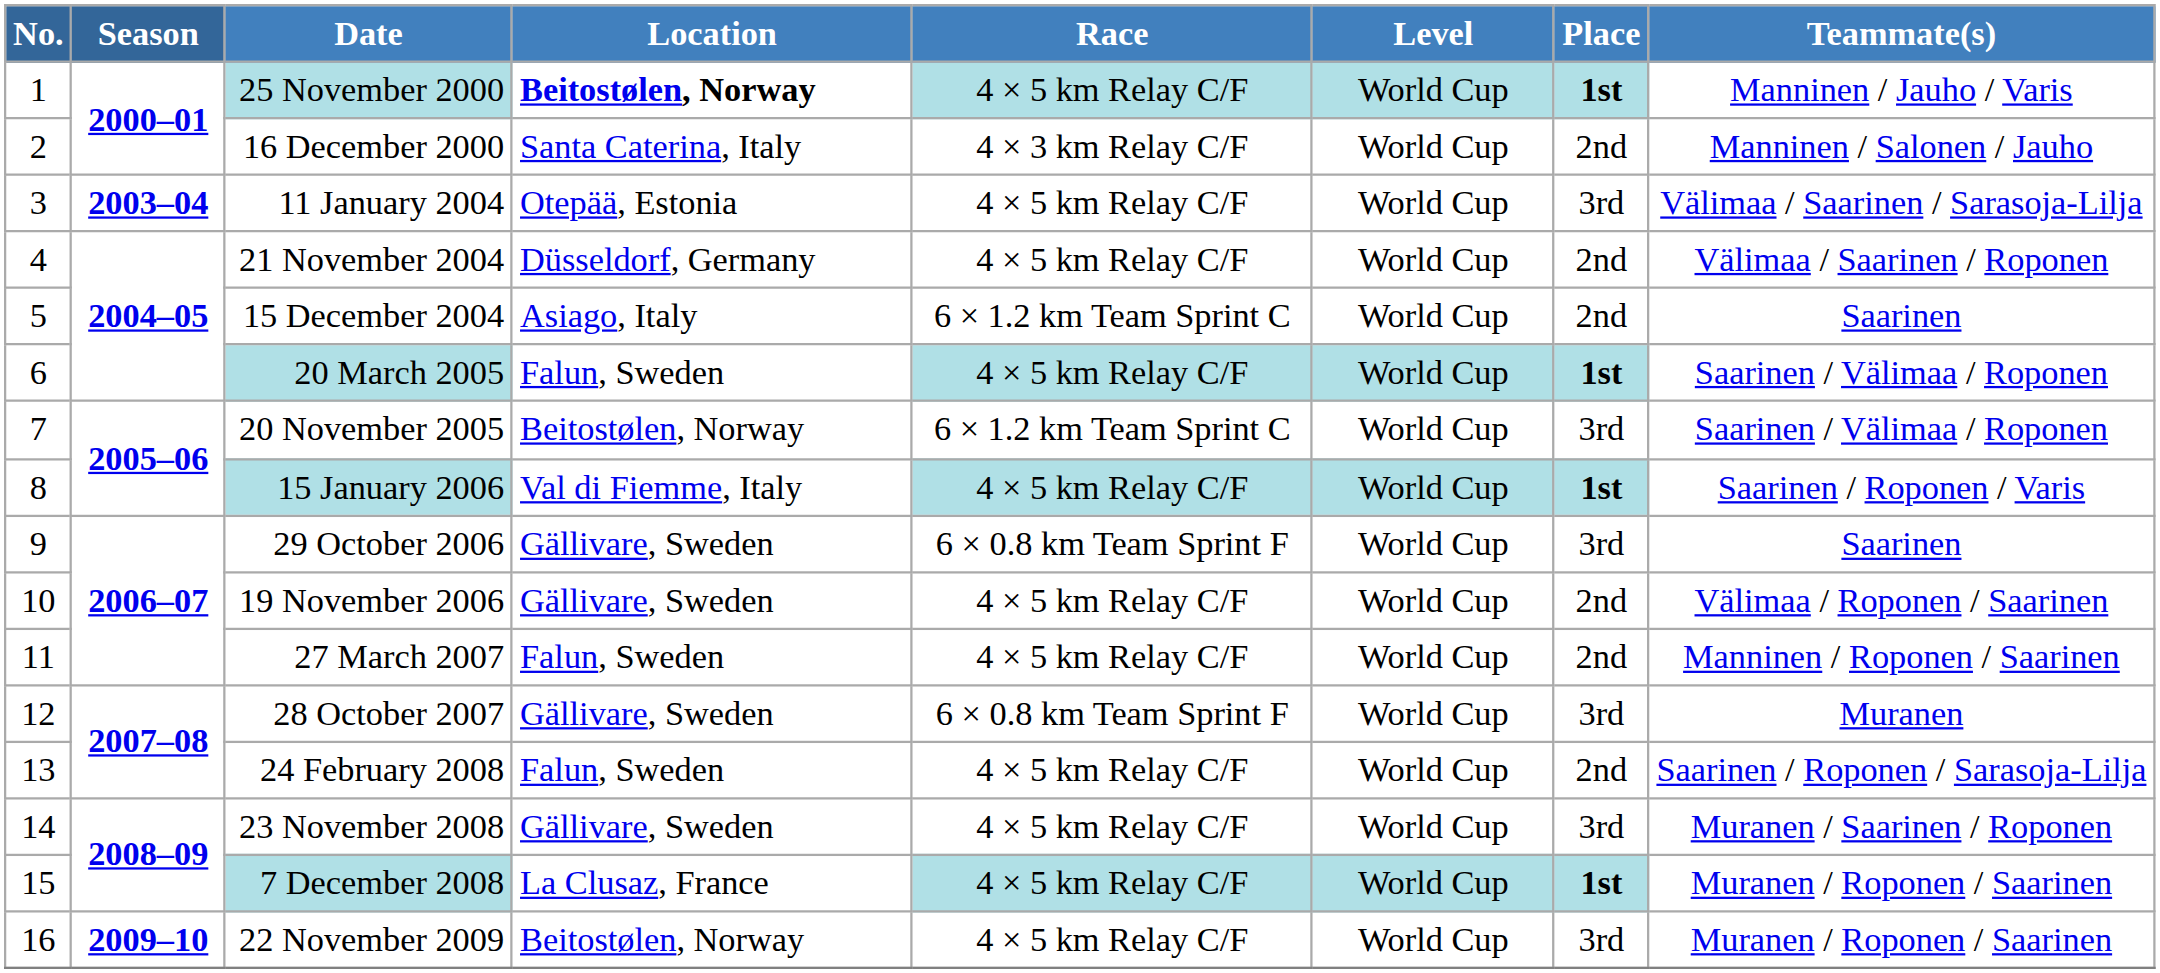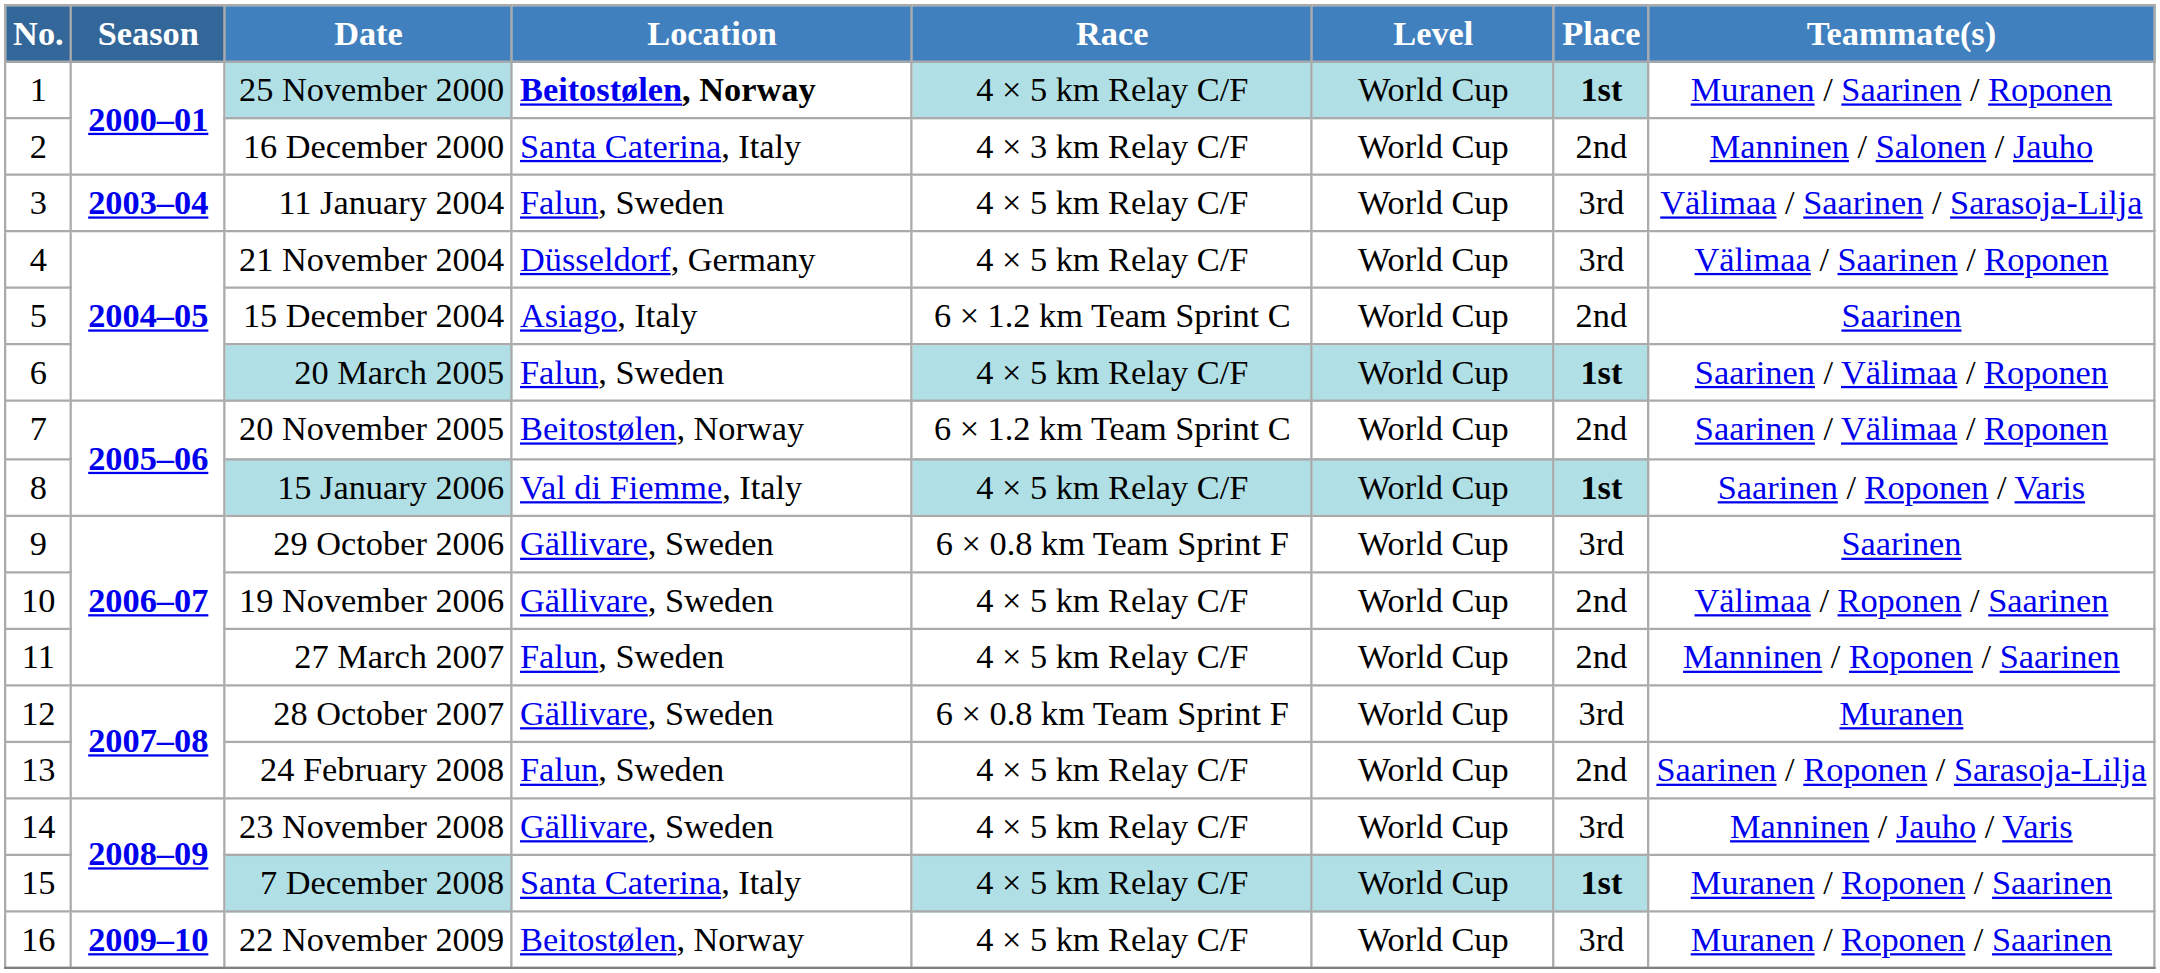(1901, 89) Manninen / Jauho / Varis -> (1901, 89) Muranen / Saarinen / Roponen
(629, 202) Otepää, Estonia -> (622, 202) Falun, Sweden
(1601, 259) 2nd -> (1601, 259) 3rd
(1601, 429) 3rd -> (1601, 429) 2nd
(1901, 825) Muranen / Saarinen / Roponen -> (1901, 825) Manninen / Jauho / Varis
(644, 882) La Clusaz, France -> (661, 882) Santa Caterina, Italy
